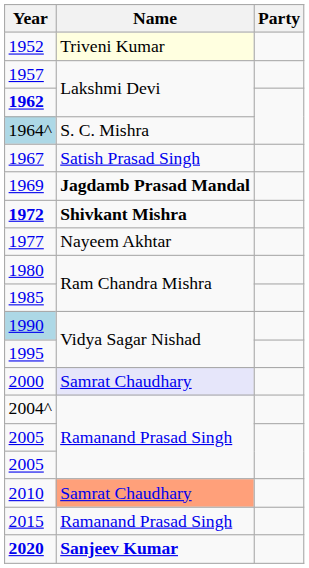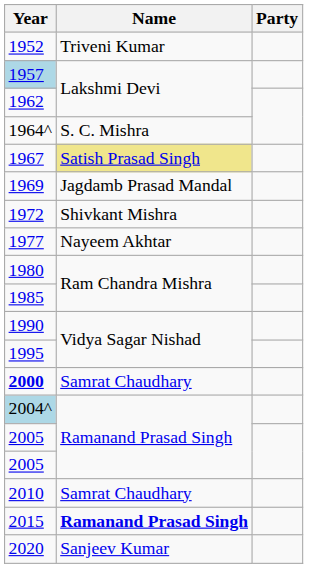(112, 46) lightyellow background -> (112, 46) no background
(26, 74) no background -> (26, 74) lightblue background
(26, 102) bold -> (26, 102) normal
(30, 130) lightblue background -> (30, 130) no background
(130, 158) no background -> (130, 158) khaki background
(155, 185) bold -> (146, 185) normal
(26, 213) bold -> (26, 213) normal
(124, 213) bold -> (119, 213) normal
(26, 325) lightblue background -> (26, 325) no background
(26, 381) normal -> (26, 381) bold
(126, 381) lavender background -> (126, 381) no background
(30, 409) no background -> (30, 409) lightblue background
(126, 492) lightsalmon background -> (126, 492) no background
(146, 520) normal -> (154, 520) bold
(26, 548) bold -> (26, 548) normal
(119, 548) bold -> (115, 548) normal
